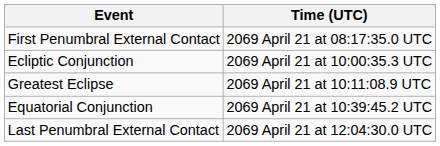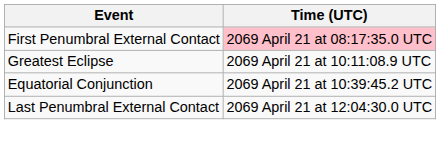(329, 38) no background -> (329, 38) pink background
- row: (71, 61)
